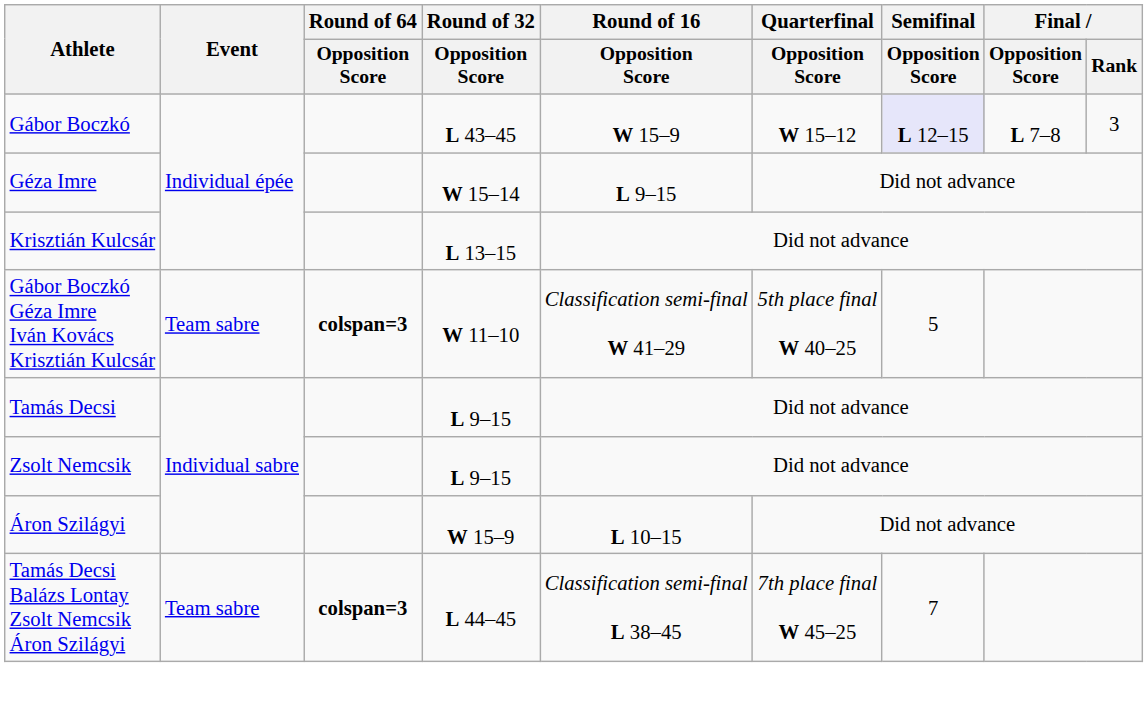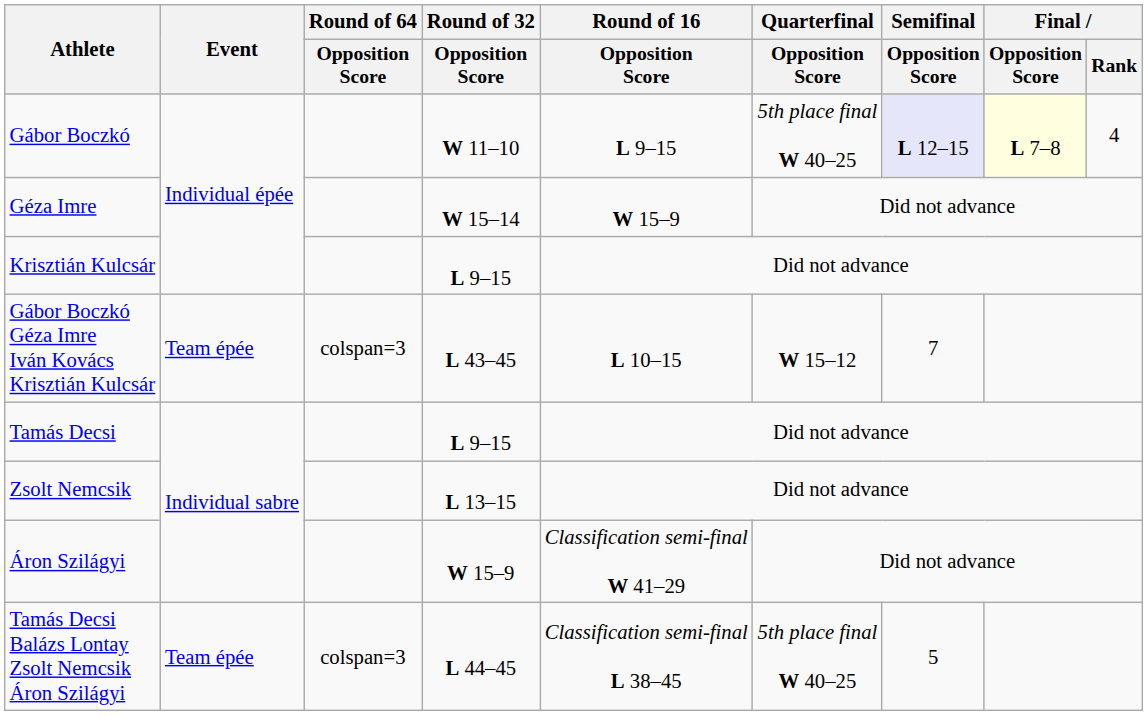(481, 136) L 43–45 -> (481, 148) W 11–10
(646, 136) W 15–9 -> (646, 148) L 9–15
(817, 136) W 15–12 -> (817, 136) 5th place final W 40–25
(1036, 136) no background -> (1036, 148) lightyellow background
(1114, 123) 3 -> (1114, 136) 4
(646, 194) L 9–15 -> (646, 219) W 15–9
(481, 253) L 13–15 -> (481, 277) L 9–15
(212, 324) Team sabre -> (209, 348) Team épée
(363, 324) bold -> (363, 348) normal
(481, 336) W 11–10 -> (481, 361) L 43–45
(646, 324) Classification semi-final W 41–29 -> (646, 361) L 10–15
(817, 324) 5th place final W 40–25 -> (817, 361) W 15–12
(933, 324) 5 -> (933, 348) 7
(481, 478) L 9–15 -> (481, 502) L 13–15
(646, 537) L 10–15 -> (646, 561) Classification semi-final W 41–29
(212, 608) Team sabre -> (209, 656) Team épée
(363, 608) bold -> (363, 656) normal
(817, 608) 7th place final W 45–25 -> (817, 656) 5th place final W 40–25
(933, 608) 7 -> (933, 656) 5
